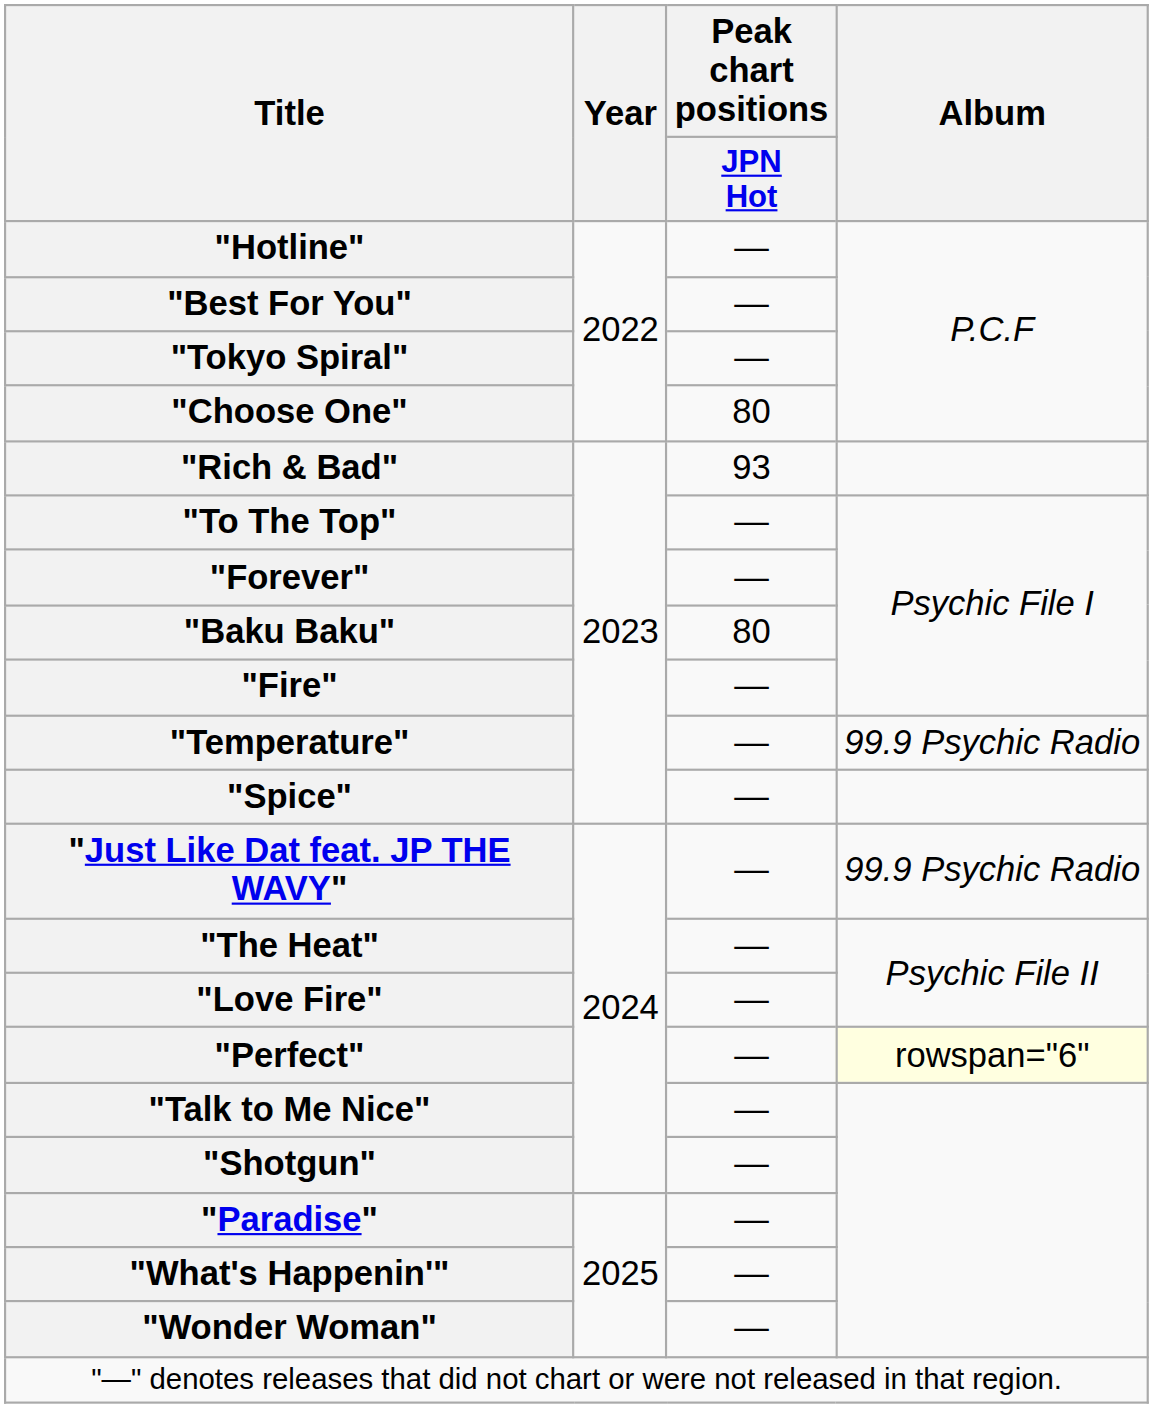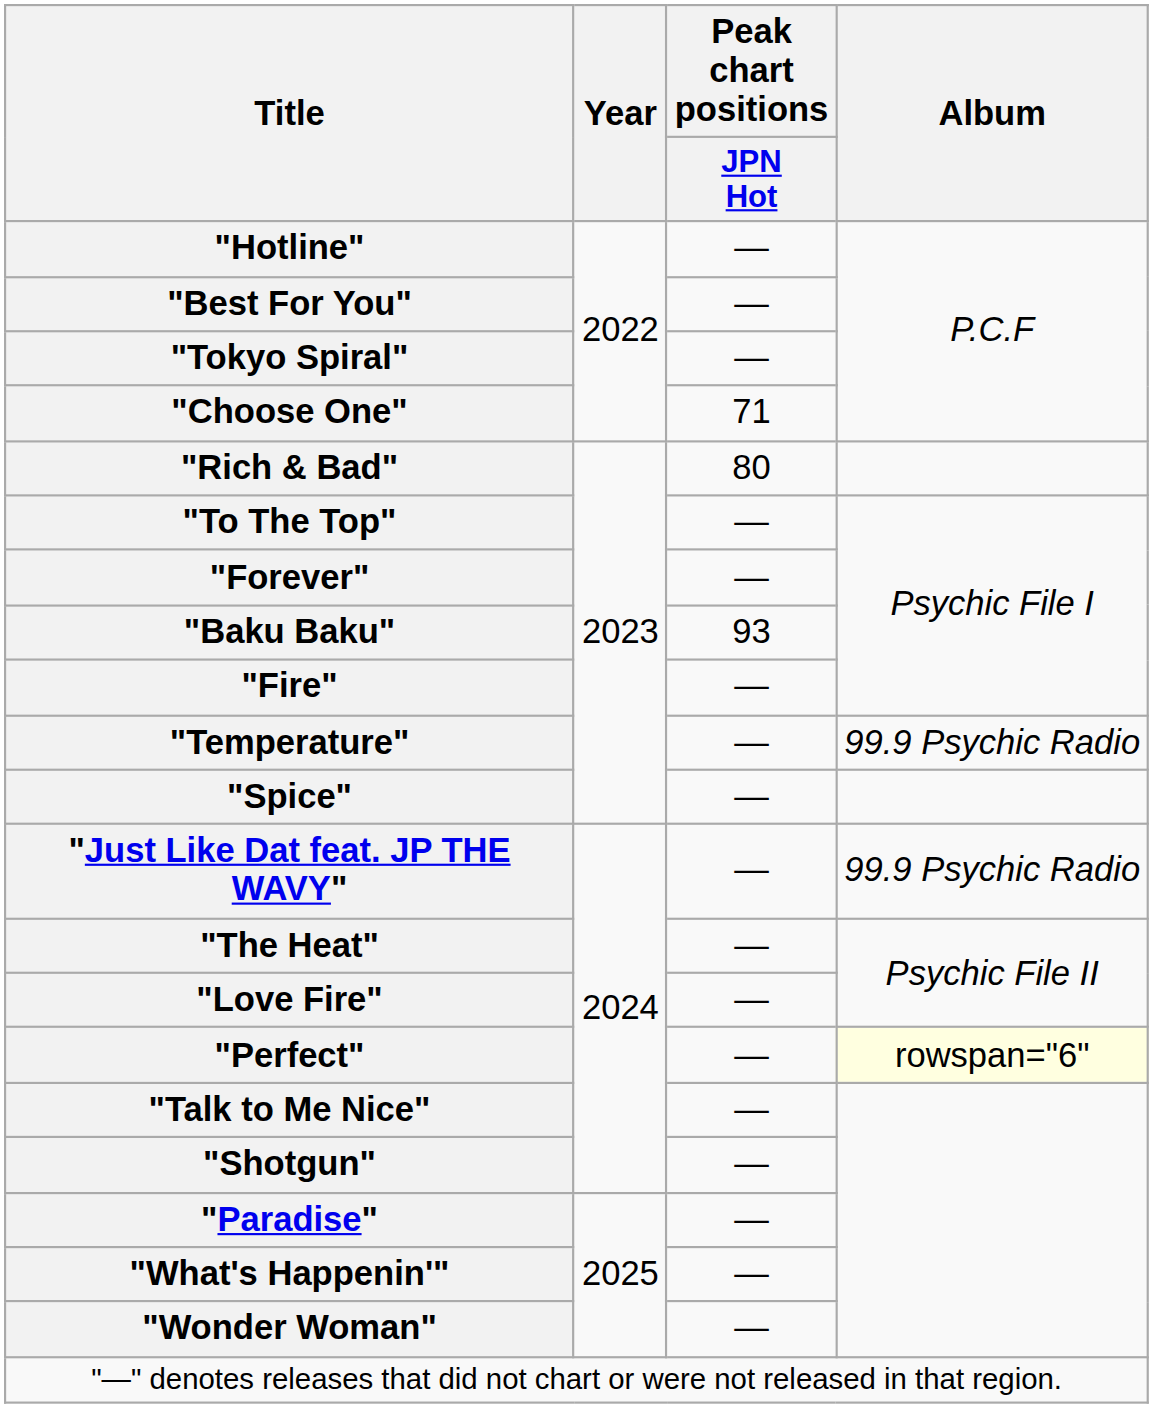(752, 412) 80 -> (752, 412) 71
(752, 467) 93 -> (752, 467) 80
(752, 631) 80 -> (752, 631) 93
